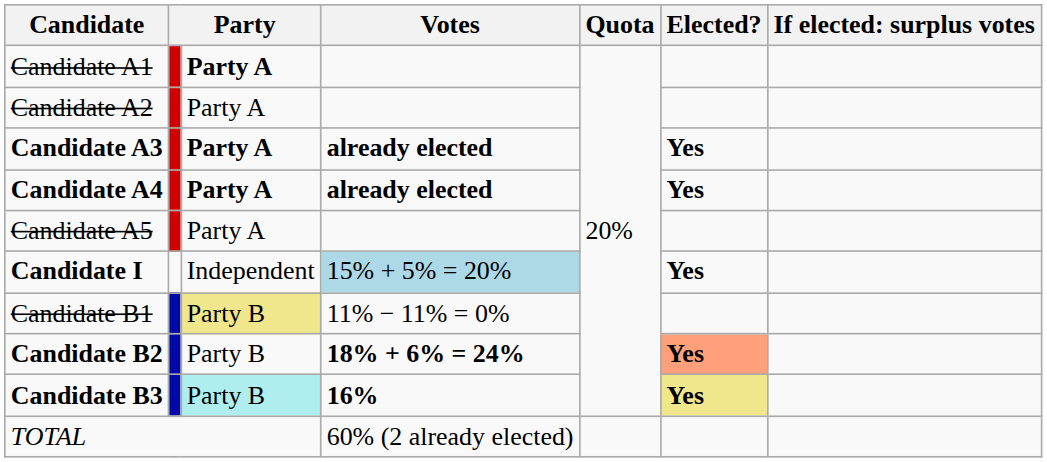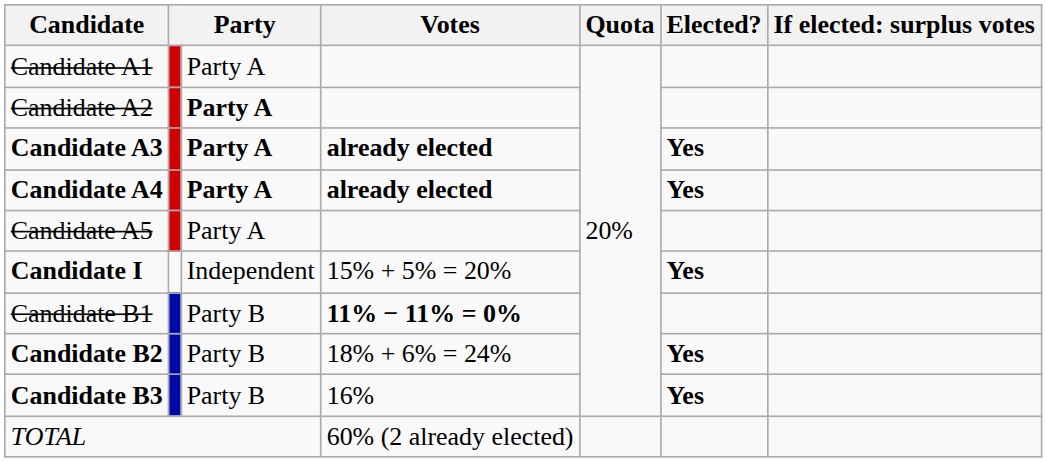(229, 66) bold -> (226, 66) normal
(226, 107) normal -> (229, 107) bold
(419, 271) lightblue background -> (419, 271) no background
(226, 312) khaki background -> (226, 312) no background
(418, 312) normal -> (424, 312) bold
(426, 353) bold -> (419, 353) normal
(685, 353) lightsalmon background -> (685, 353) no background
(226, 395) paleturquoise background -> (226, 395) no background
(353, 395) bold -> (350, 395) normal
(685, 395) khaki background -> (685, 395) no background
